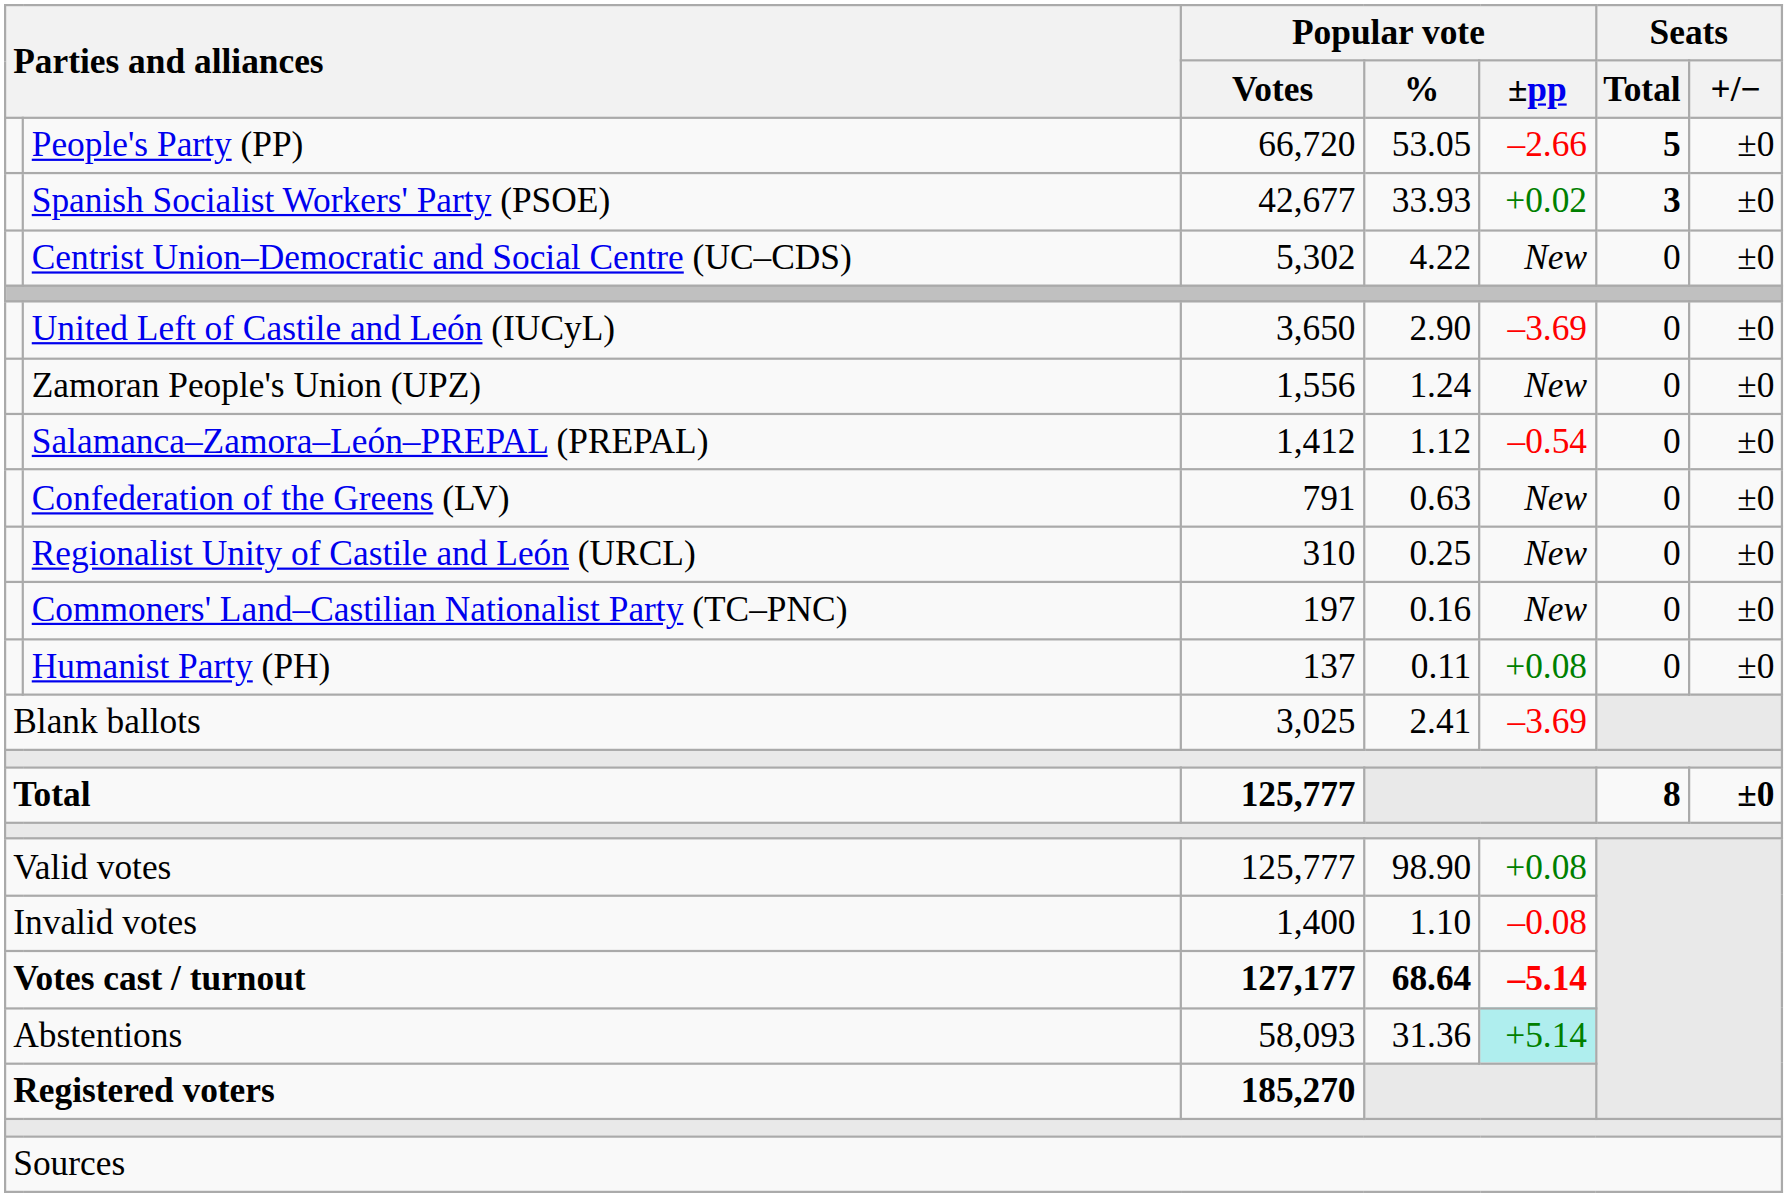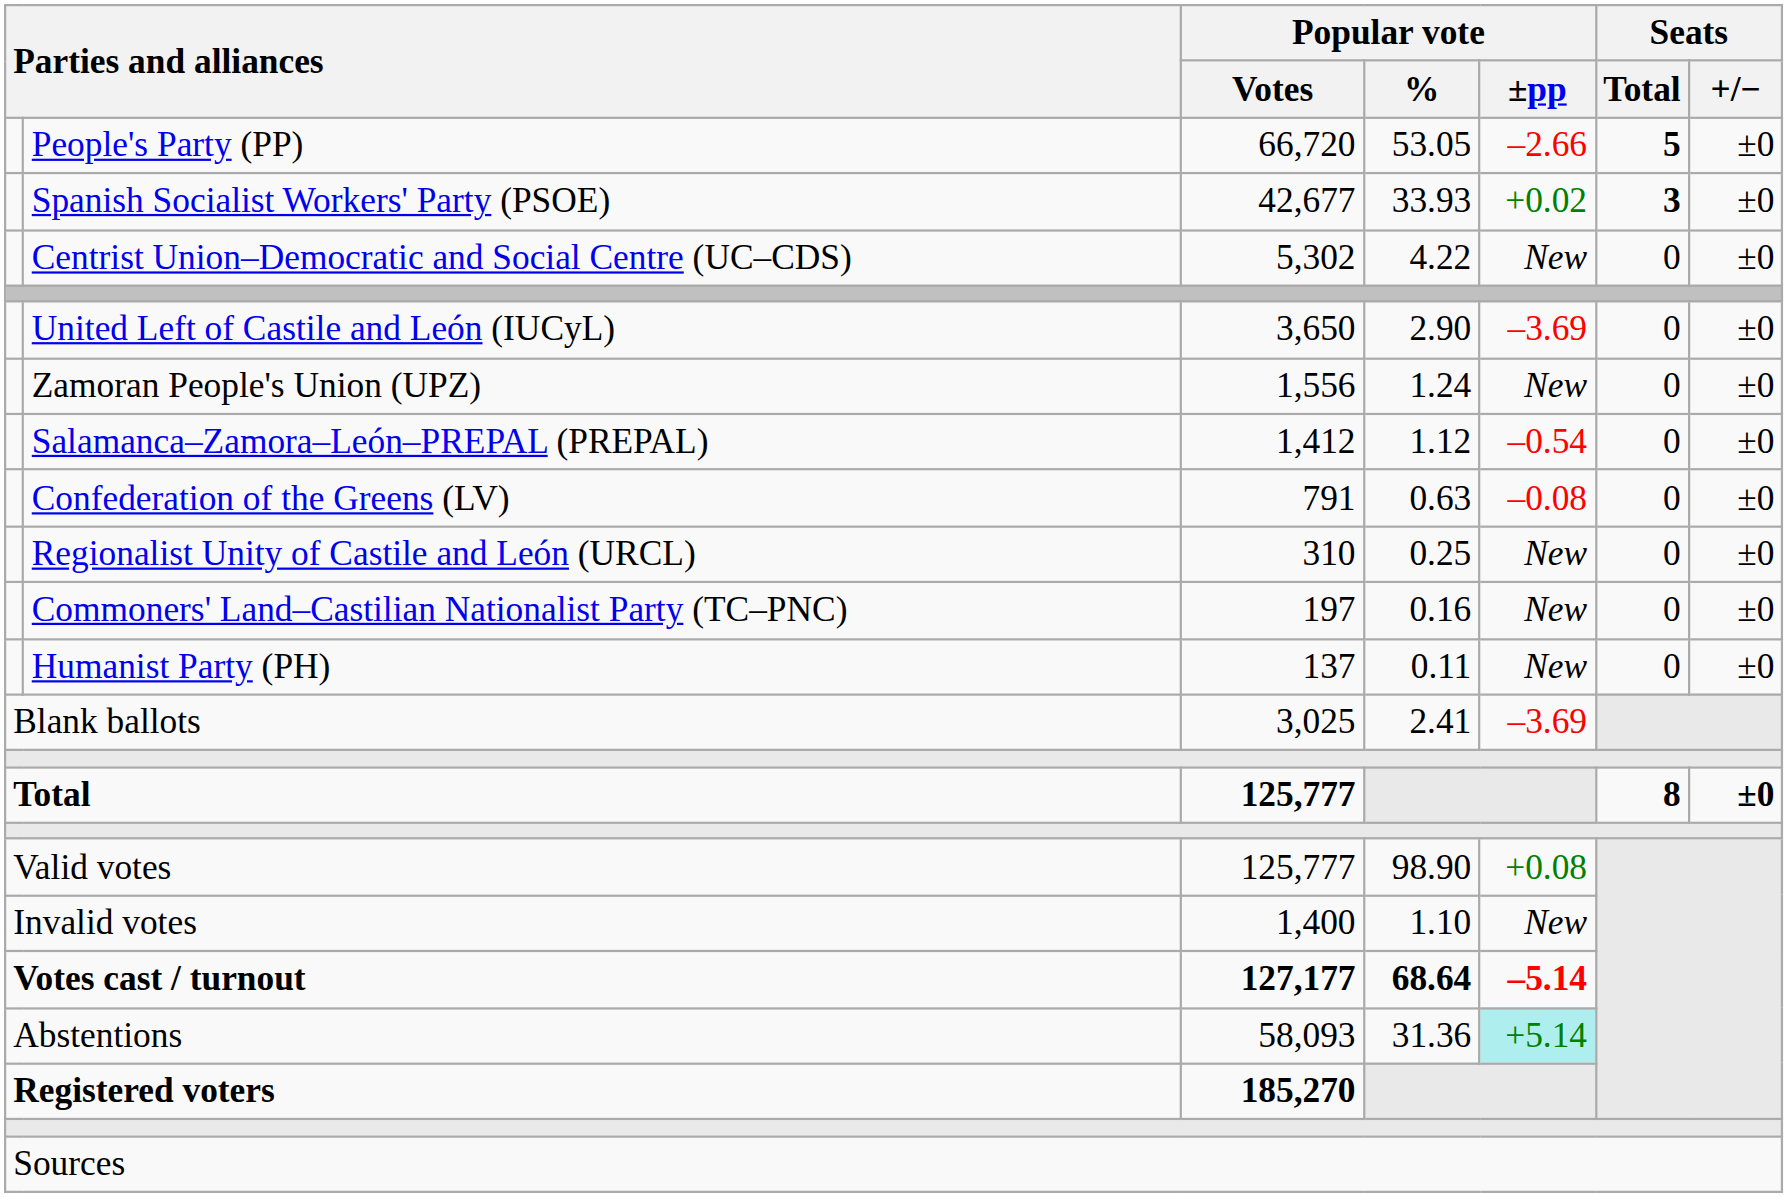(1556, 497) New -> (1547, 497) –0.08
(1546, 665) +0.08 -> (1556, 665) New
(1547, 922) –0.08 -> (1556, 922) New
